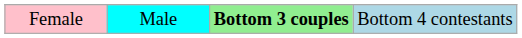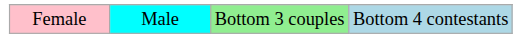(281, 19) bold -> (280, 19) normal
